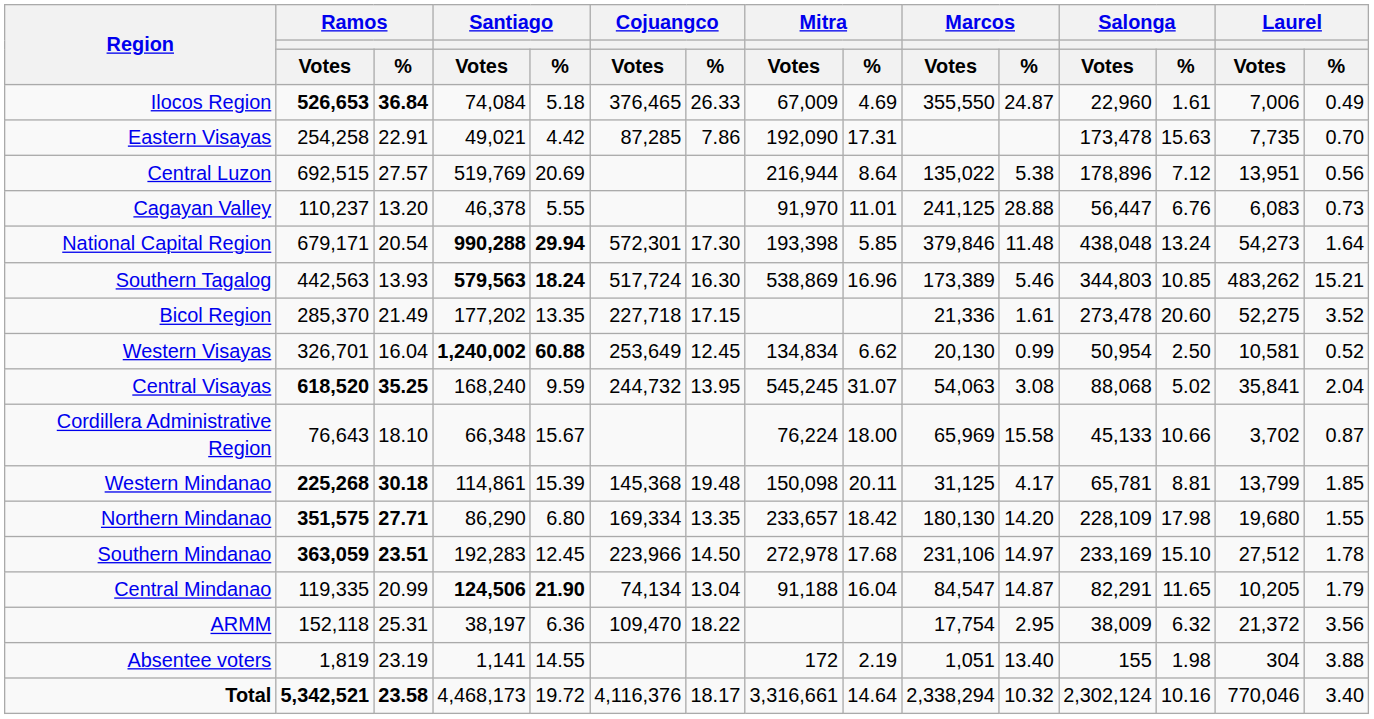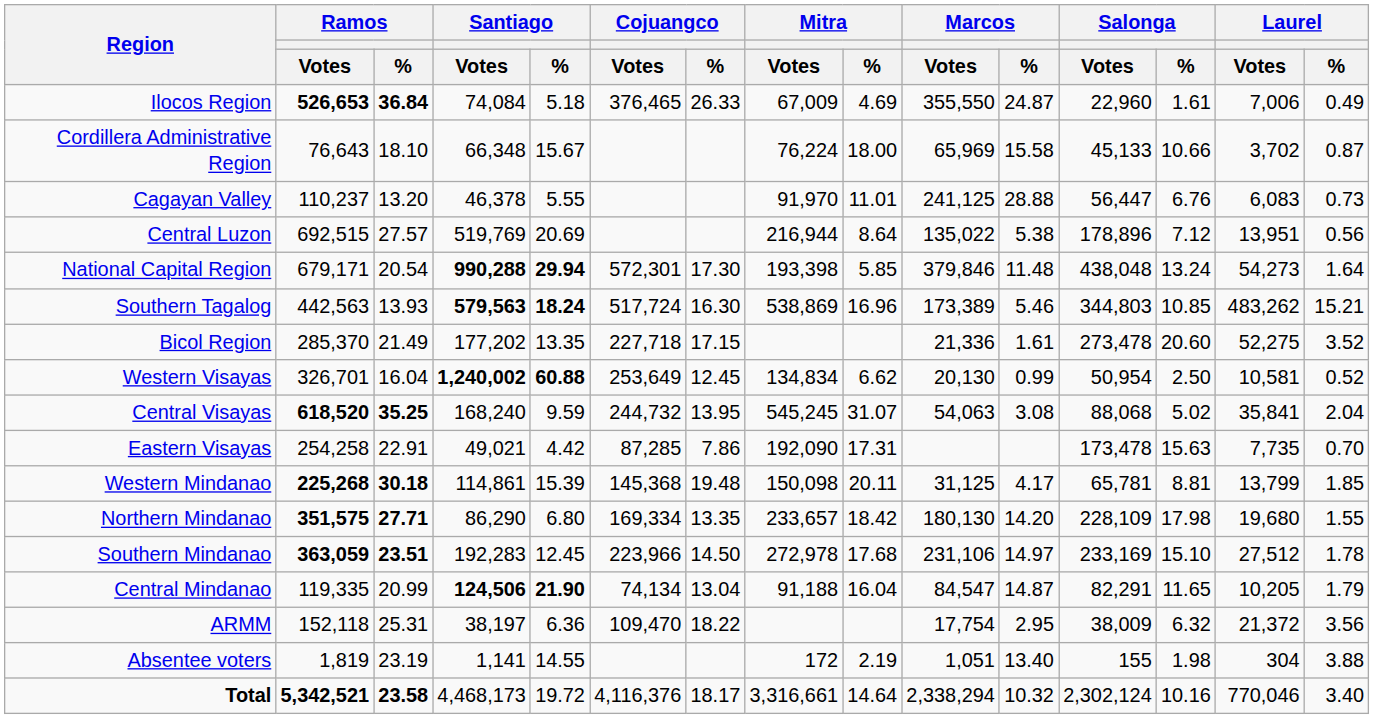rows swapped: (164, 434) <-> (200, 138)
rows swapped: (202, 208) <-> (209, 173)
